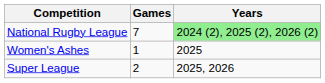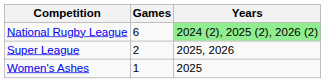(136, 31) 7 -> (136, 31) 6
rows swapped: (43, 68) <-> (48, 50)
